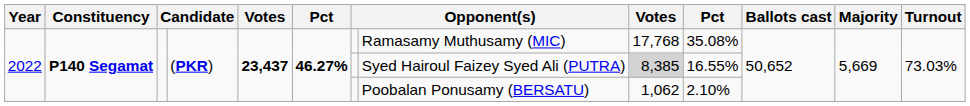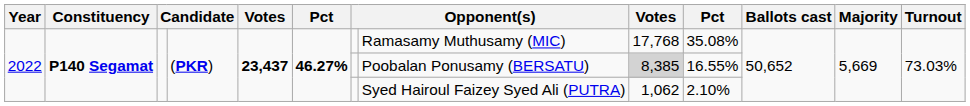(494, 65) Syed Hairoul Faizey Syed Ali (PUTRA) -> (476, 65) Poobalan Ponusamy (BERSATU)
(476, 90) Poobalan Ponusamy (BERSATU) -> (494, 90) Syed Hairoul Faizey Syed Ali (PUTRA)
